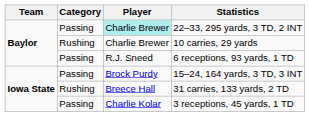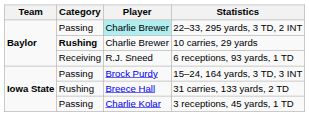(77, 43) normal -> (78, 43) bold
(76, 58) Passing -> (80, 58) Receiving
